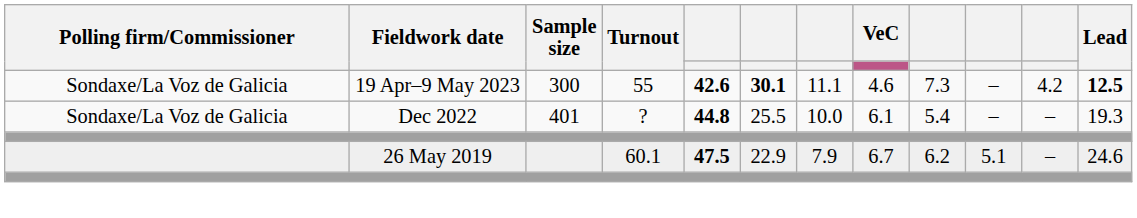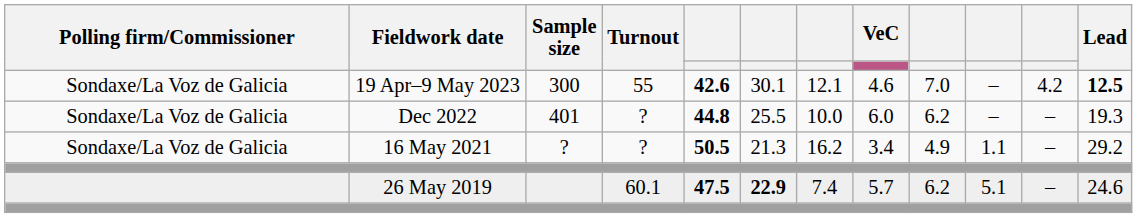(768, 85) bold -> (768, 85) normal
(825, 85) 11.1 -> (825, 85) 12.1
(937, 85) 7.3 -> (937, 85) 7.0
(881, 116) 6.1 -> (881, 116) 6.0
(937, 116) 5.4 -> (937, 116) 6.2
+ row: (438, 147)
(768, 157) normal -> (768, 188) bold
(825, 157) 7.9 -> (825, 188) 7.4
(881, 157) 6.7 -> (881, 188) 5.7
